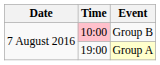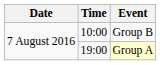(94, 32) pink background -> (94, 32) no background
